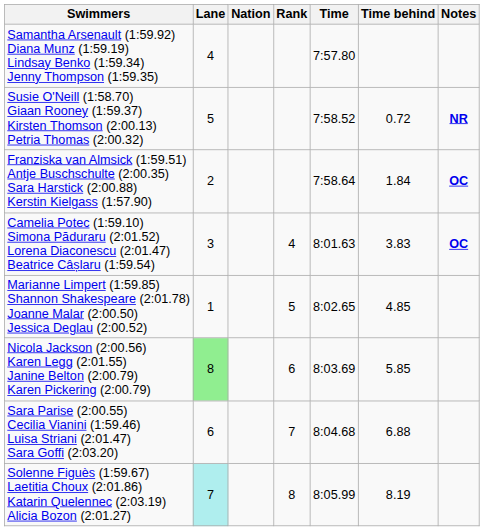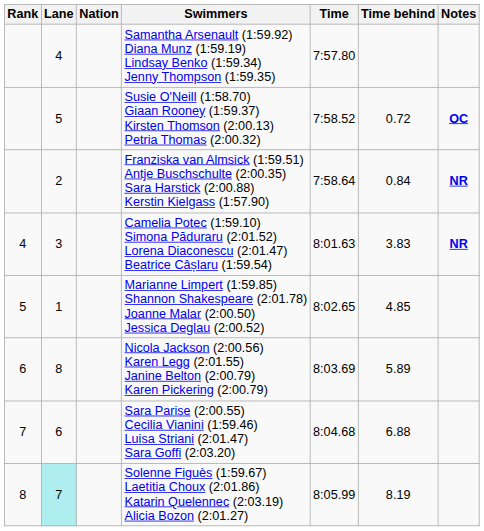columns swapped: (292, 14) <-> (99, 14)
(459, 118) NR -> (459, 118) OC
(398, 181) 1.84 -> (398, 181) 0.84
(459, 181) OC -> (459, 181) NR
(459, 244) OC -> (459, 244) NR
(211, 369) lightgreen background -> (59, 369) no background
(398, 369) 5.85 -> (398, 369) 5.89
